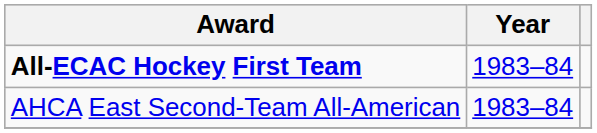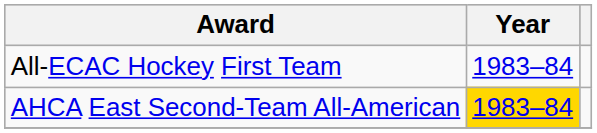(186, 66) bold -> (176, 66) normal
(523, 107) no background -> (523, 107) gold background
